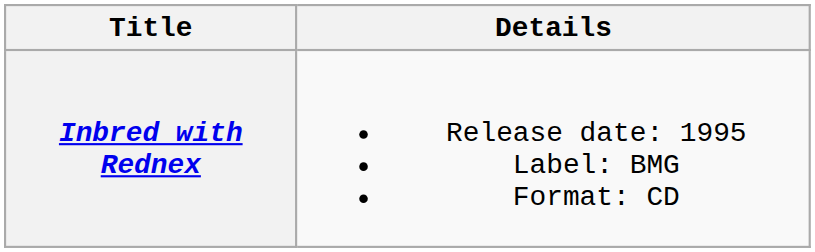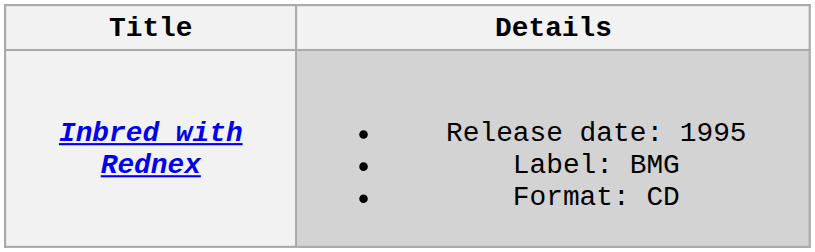(554, 165) no background -> (554, 165) lightgrey background
